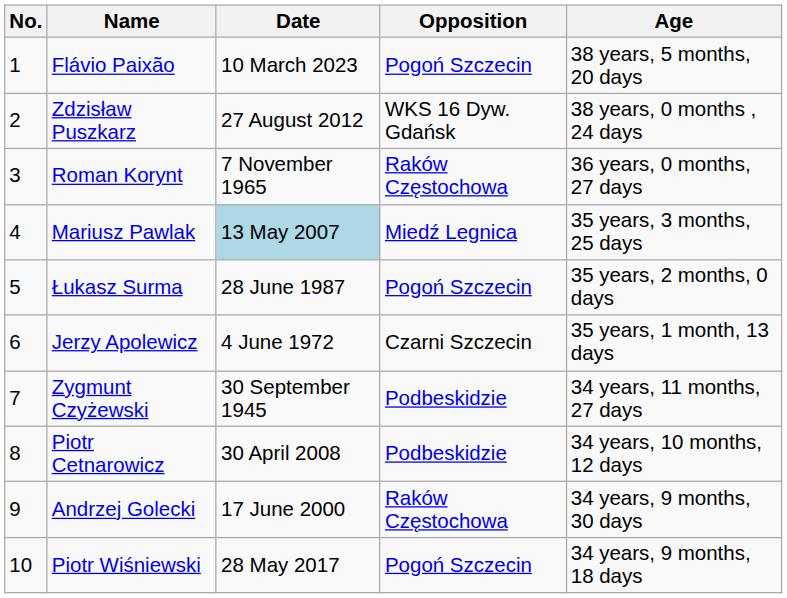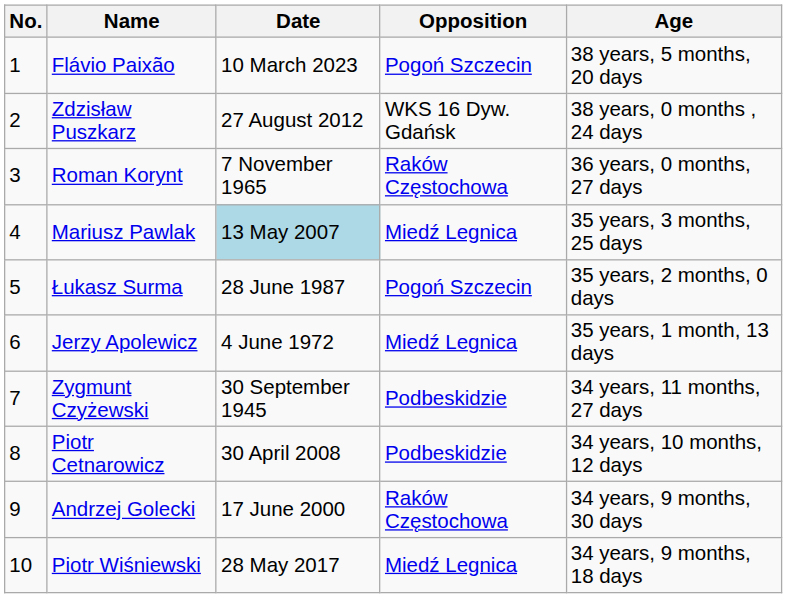(458, 342) Czarni Szczecin -> (451, 342) Miedź Legnica
(458, 564) Pogoń Szczecin -> (451, 564) Miedź Legnica
